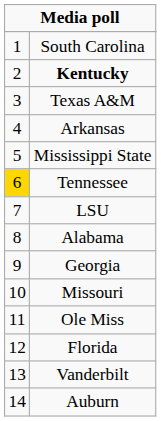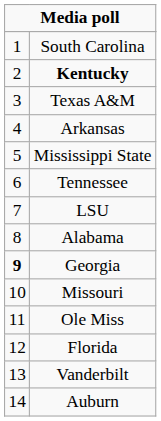(17, 182) gold background -> (17, 182) no background
(17, 264) normal -> (17, 264) bold
